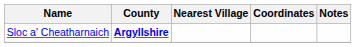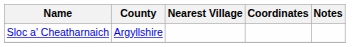(141, 33) bold -> (138, 33) normal
